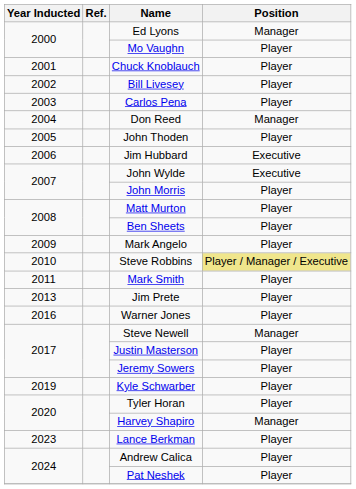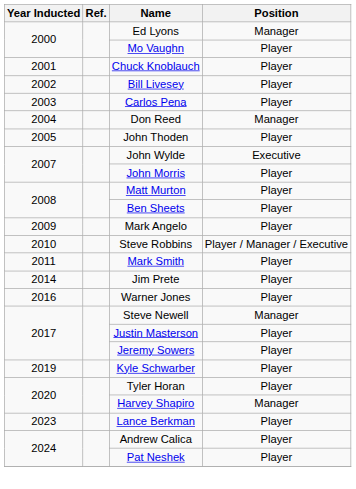- row: (156, 155)
(276, 262) khaki background -> (276, 244) no background
(44, 297) 2013 -> (44, 279) 2014
